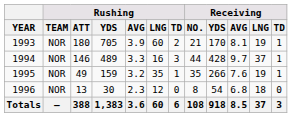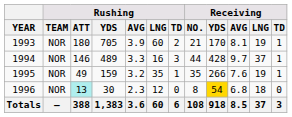(81, 89) no background -> (81, 89) paleturquoise background
(217, 89) no background -> (217, 89) gold background
